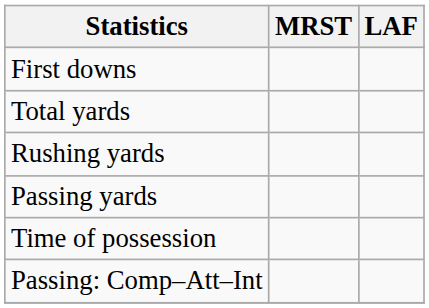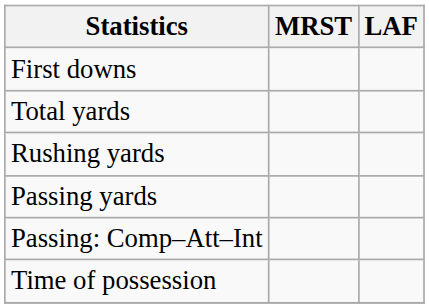rows swapped: (137, 280) <-> (114, 238)
